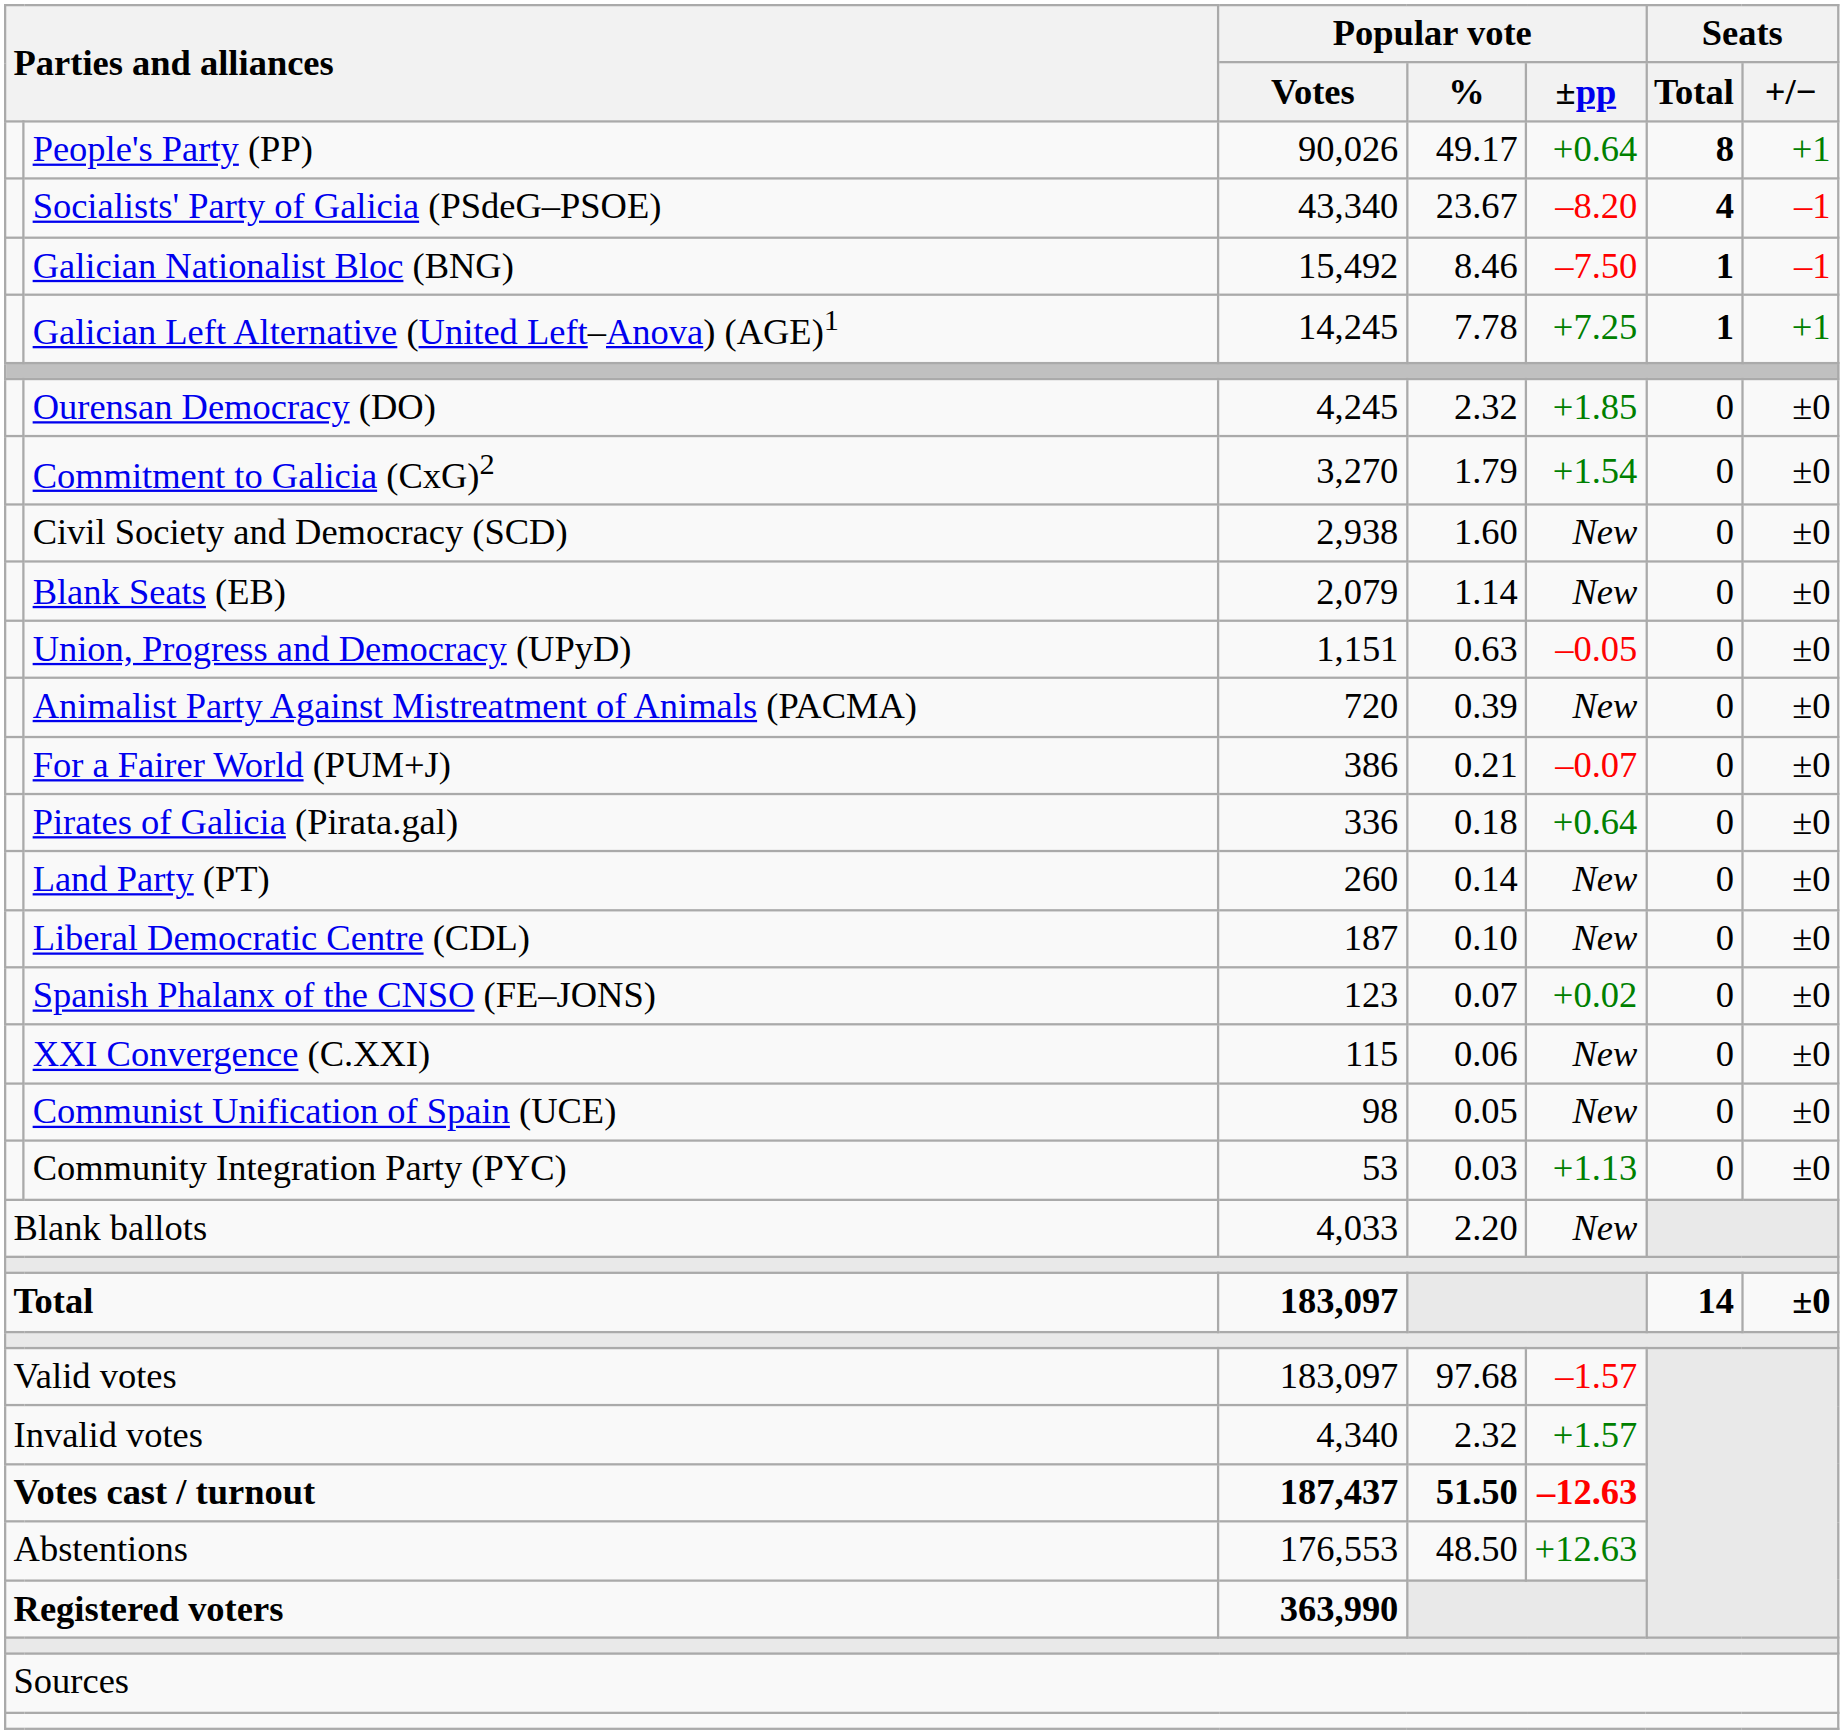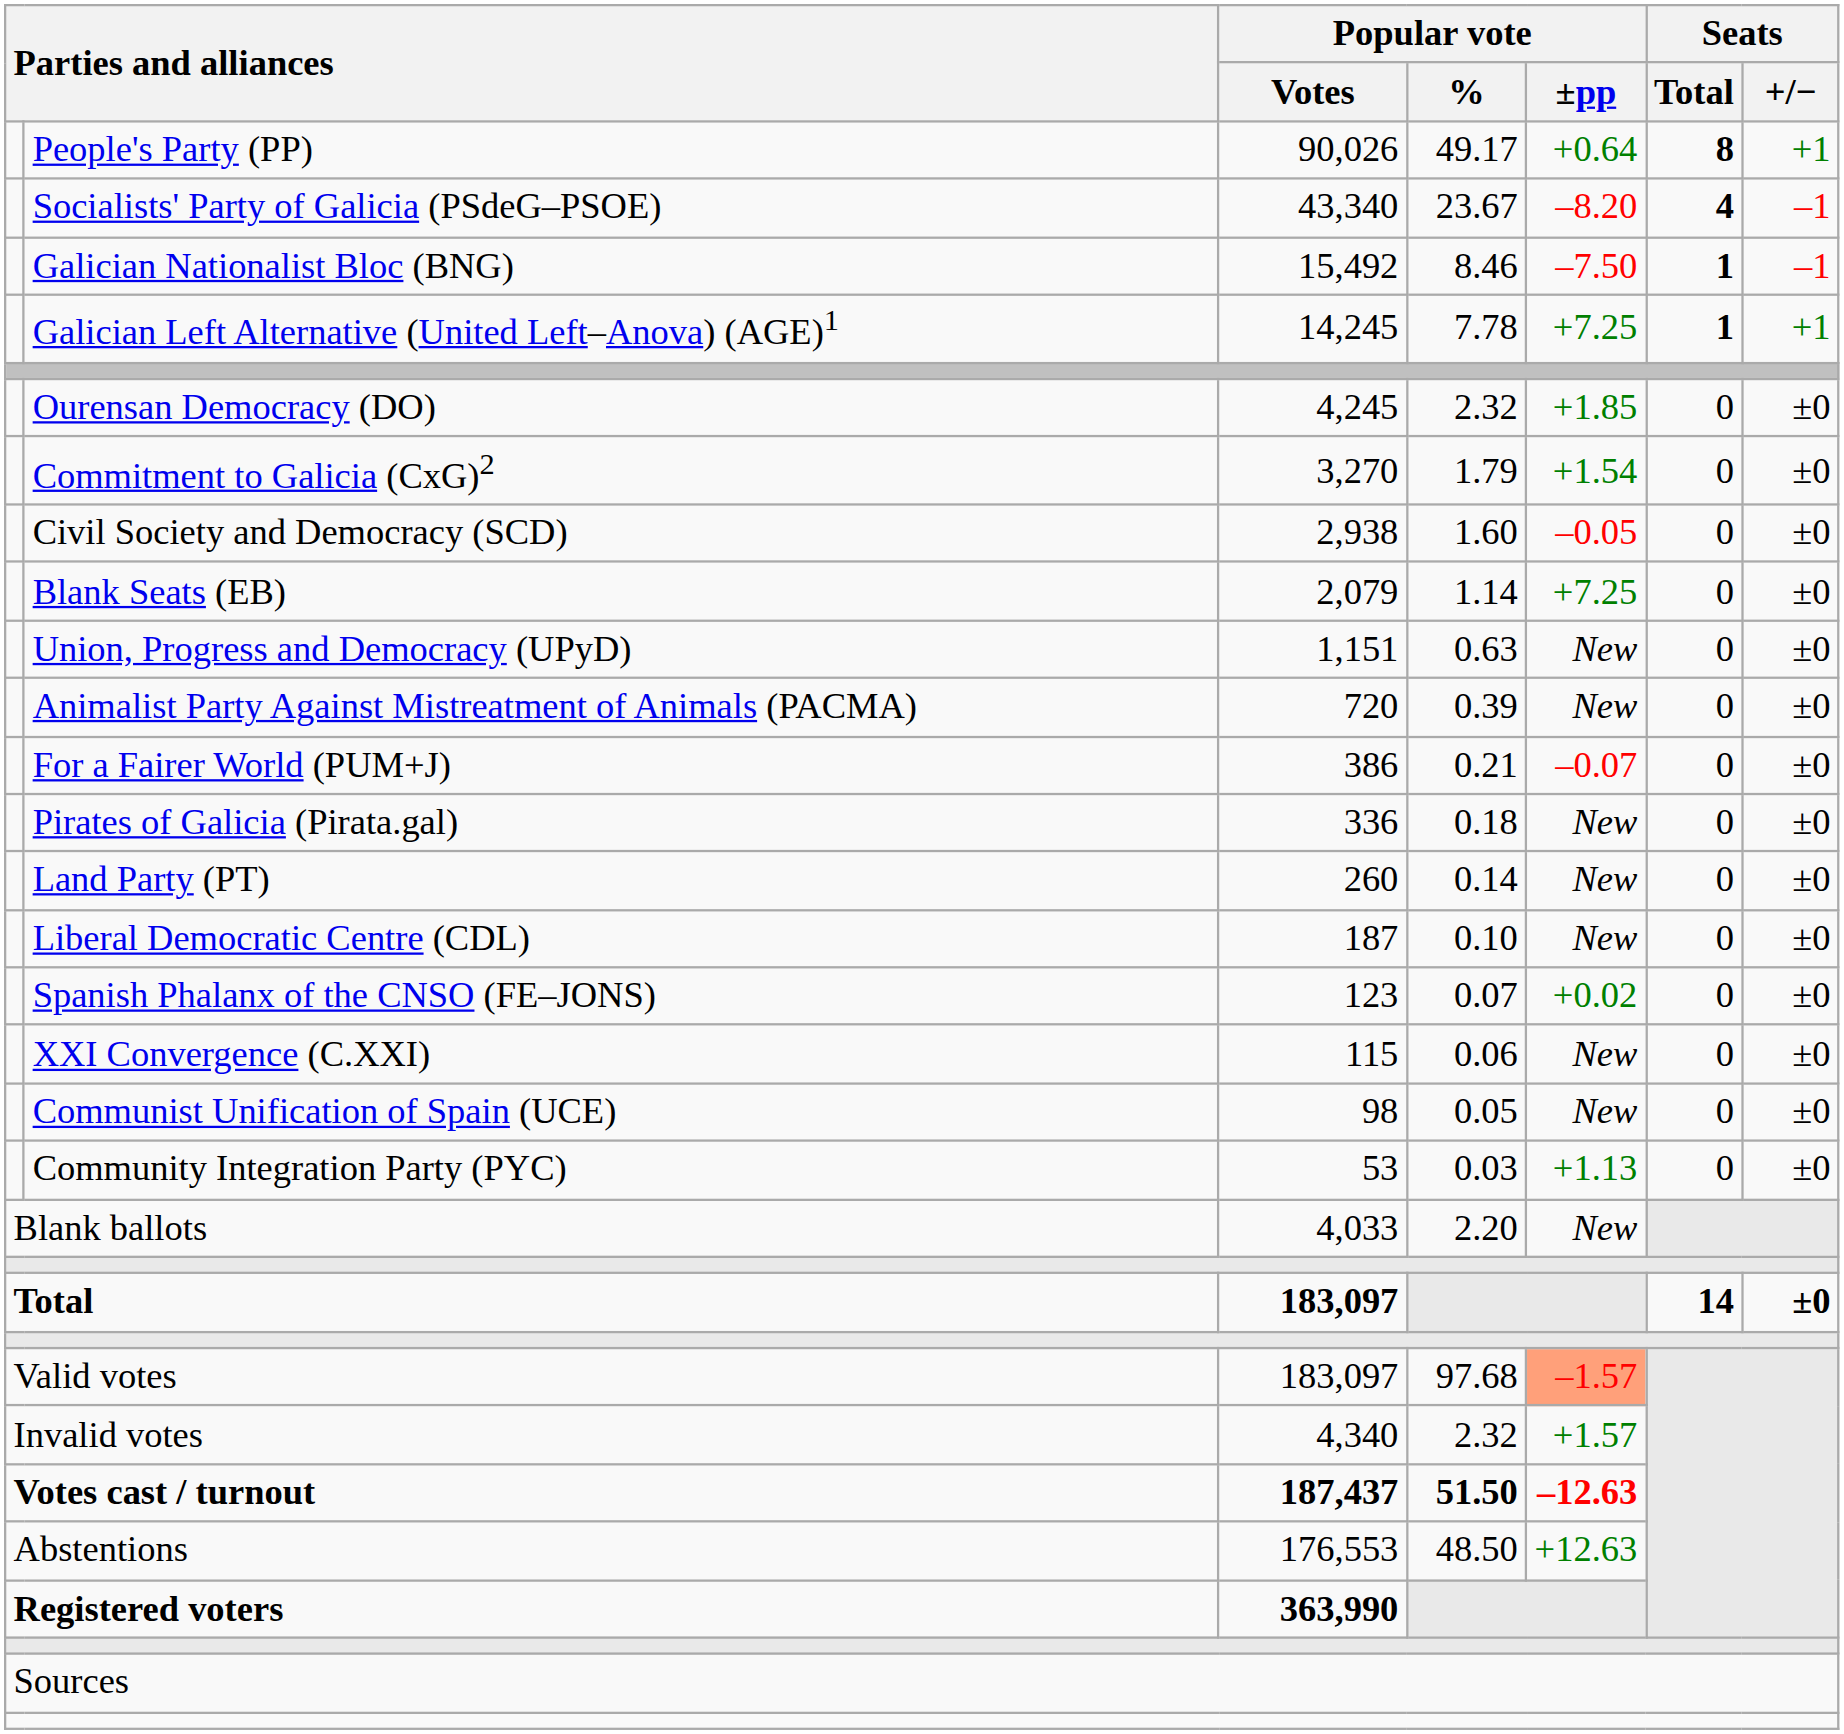(1605, 532) New -> (1596, 532) –0.05
(1605, 590) New -> (1595, 590) +7.25
(1596, 648) –0.05 -> (1605, 648) New
(1595, 822) +0.64 -> (1605, 822) New
(1596, 1376) no background -> (1596, 1376) lightsalmon background
